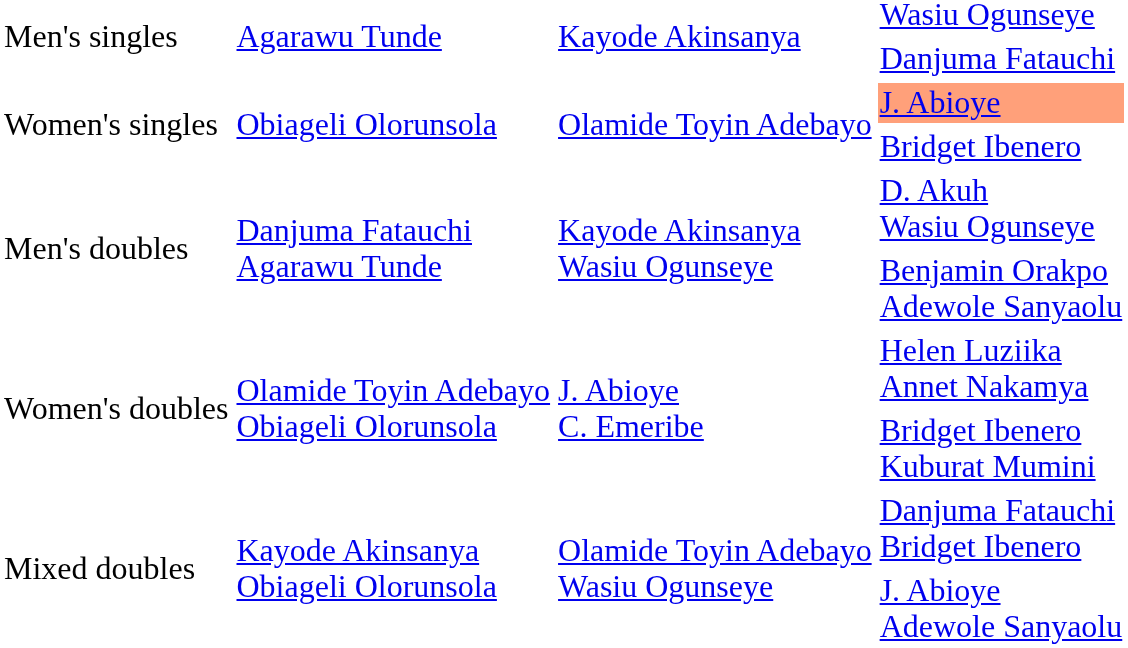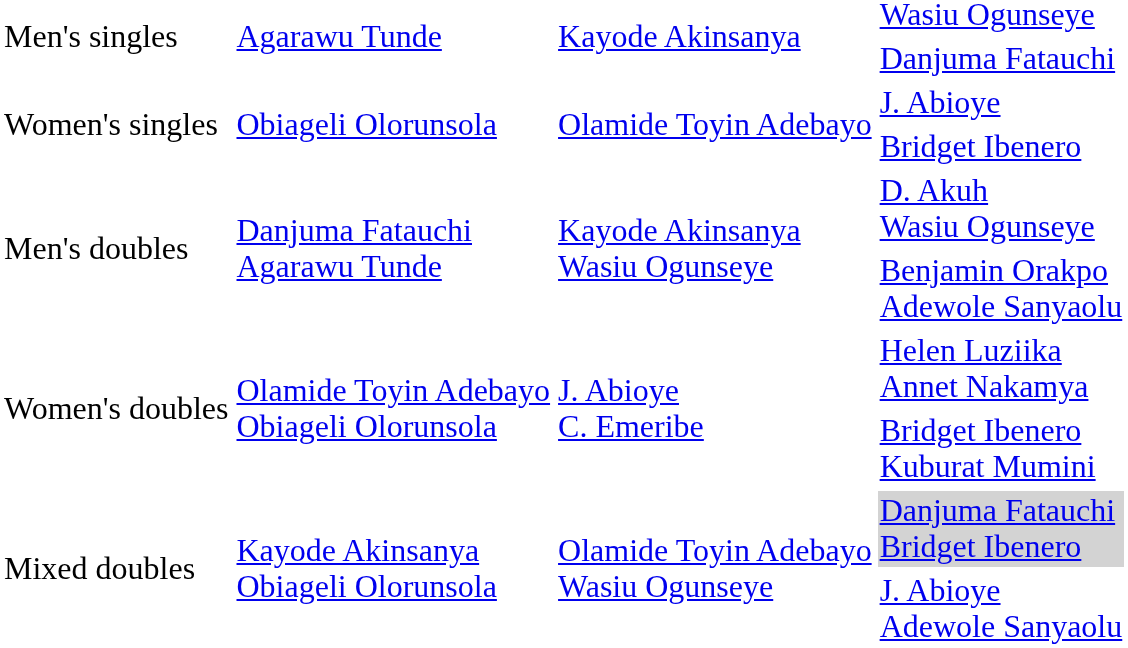(940, 102) lightsalmon background -> (940, 102) no background
(997, 528) no background -> (997, 528) lightgrey background
